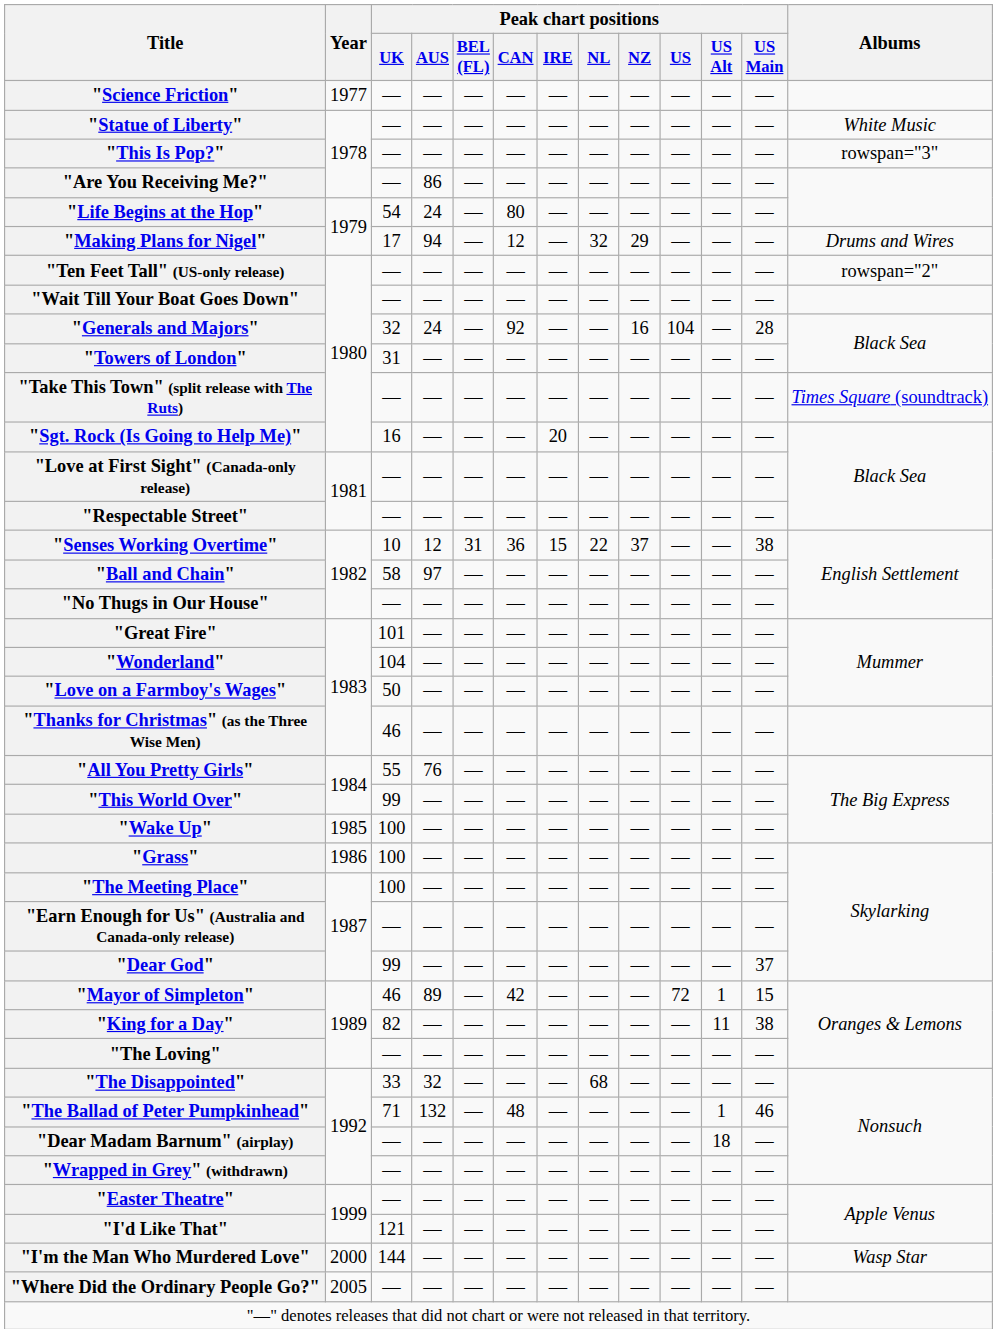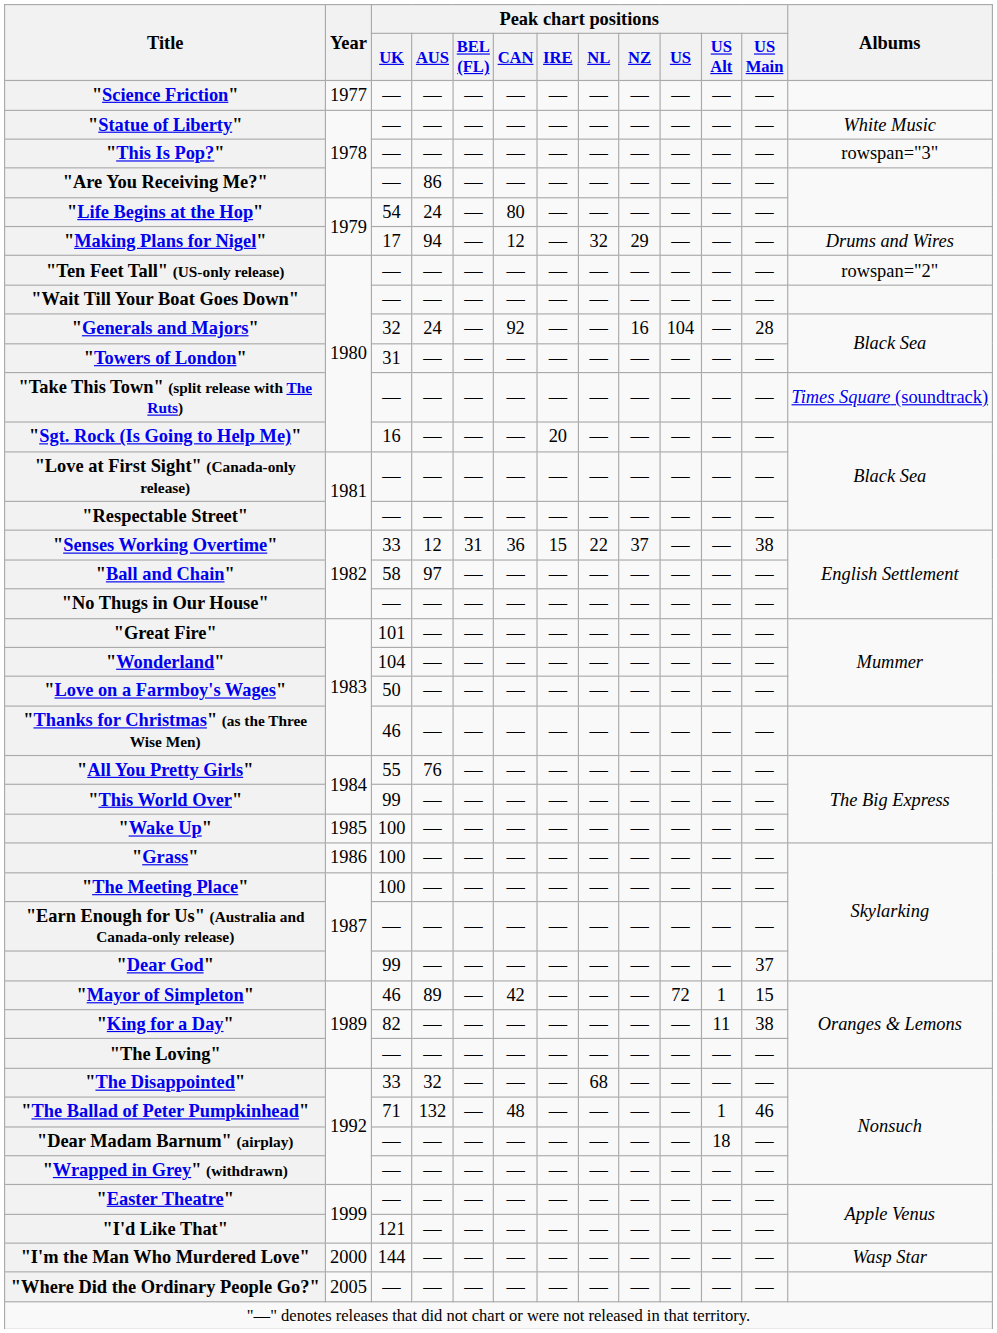(392, 545) 10 -> (392, 545) 33
